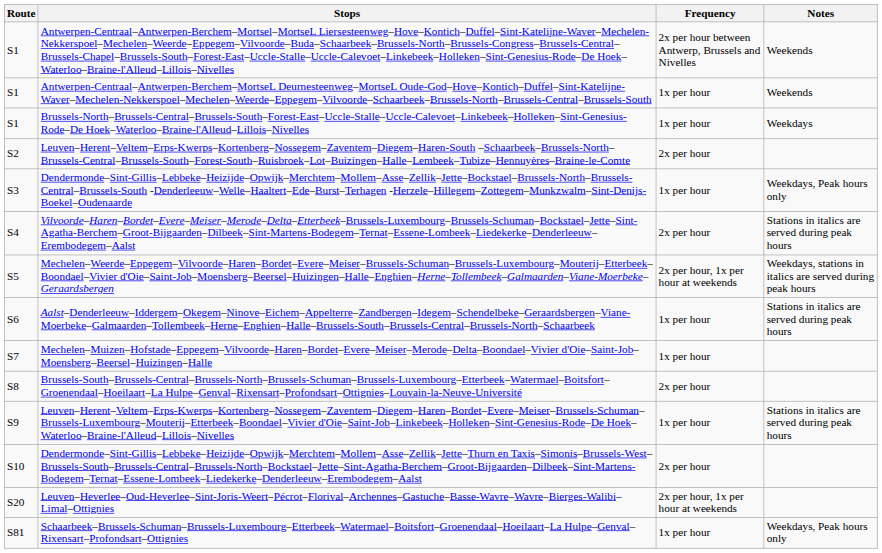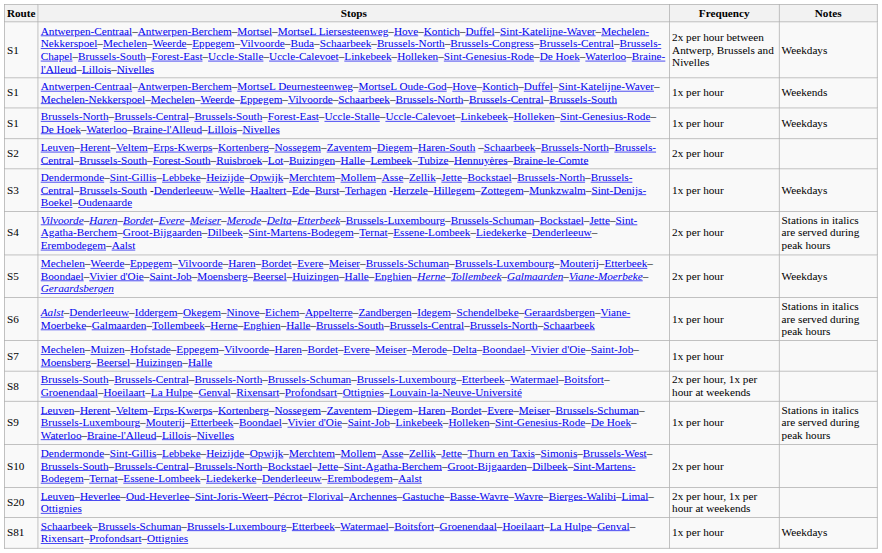(790, 50) Weekends -> (804, 50) Weekdays
(817, 190) Weekdays, Peak hours only -> (804, 190) Weekdays
(701, 276) 2x per hour, 1x per hour at weekends -> (698, 276) 2x per hour
(820, 276) Weekdays, stations in italics are served during peak hours -> (804, 276) Weekdays
(684, 386) 2x per hour -> (715, 386) 2x per hour, 1x per hour at weekends
(817, 532) Weekdays, Peak hours only -> (804, 532) Weekdays
